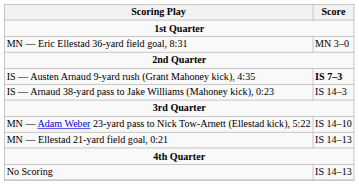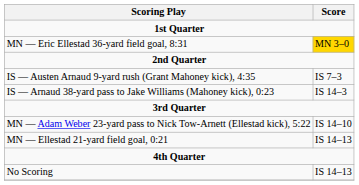(332, 44) no background -> (332, 44) gold background
(329, 76) bold -> (328, 76) normal
